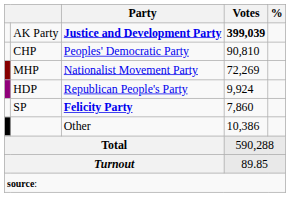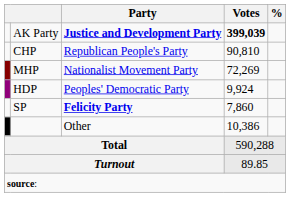(126, 51) Peoples' Democratic Party -> (126, 51) Republican People's Party
(126, 88) Republican People's Party -> (126, 88) Peoples' Democratic Party
